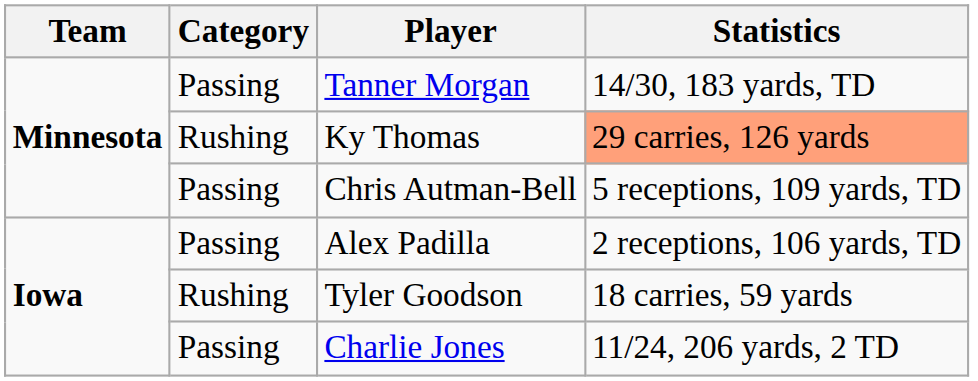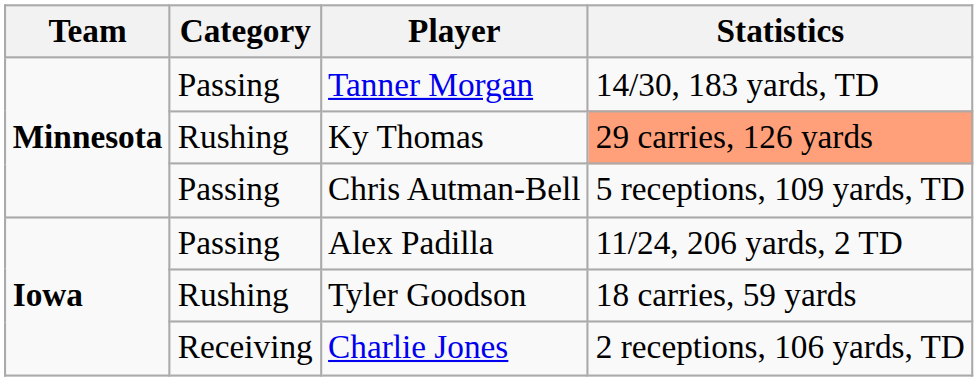(777, 242) 2 receptions, 106 yards, TD -> (749, 242) 11/24, 206 yards, 2 TD
(229, 347) Passing -> (245, 347) Receiving
(746, 347) 11/24, 206 yards, 2 TD -> (780, 347) 2 receptions, 106 yards, TD
